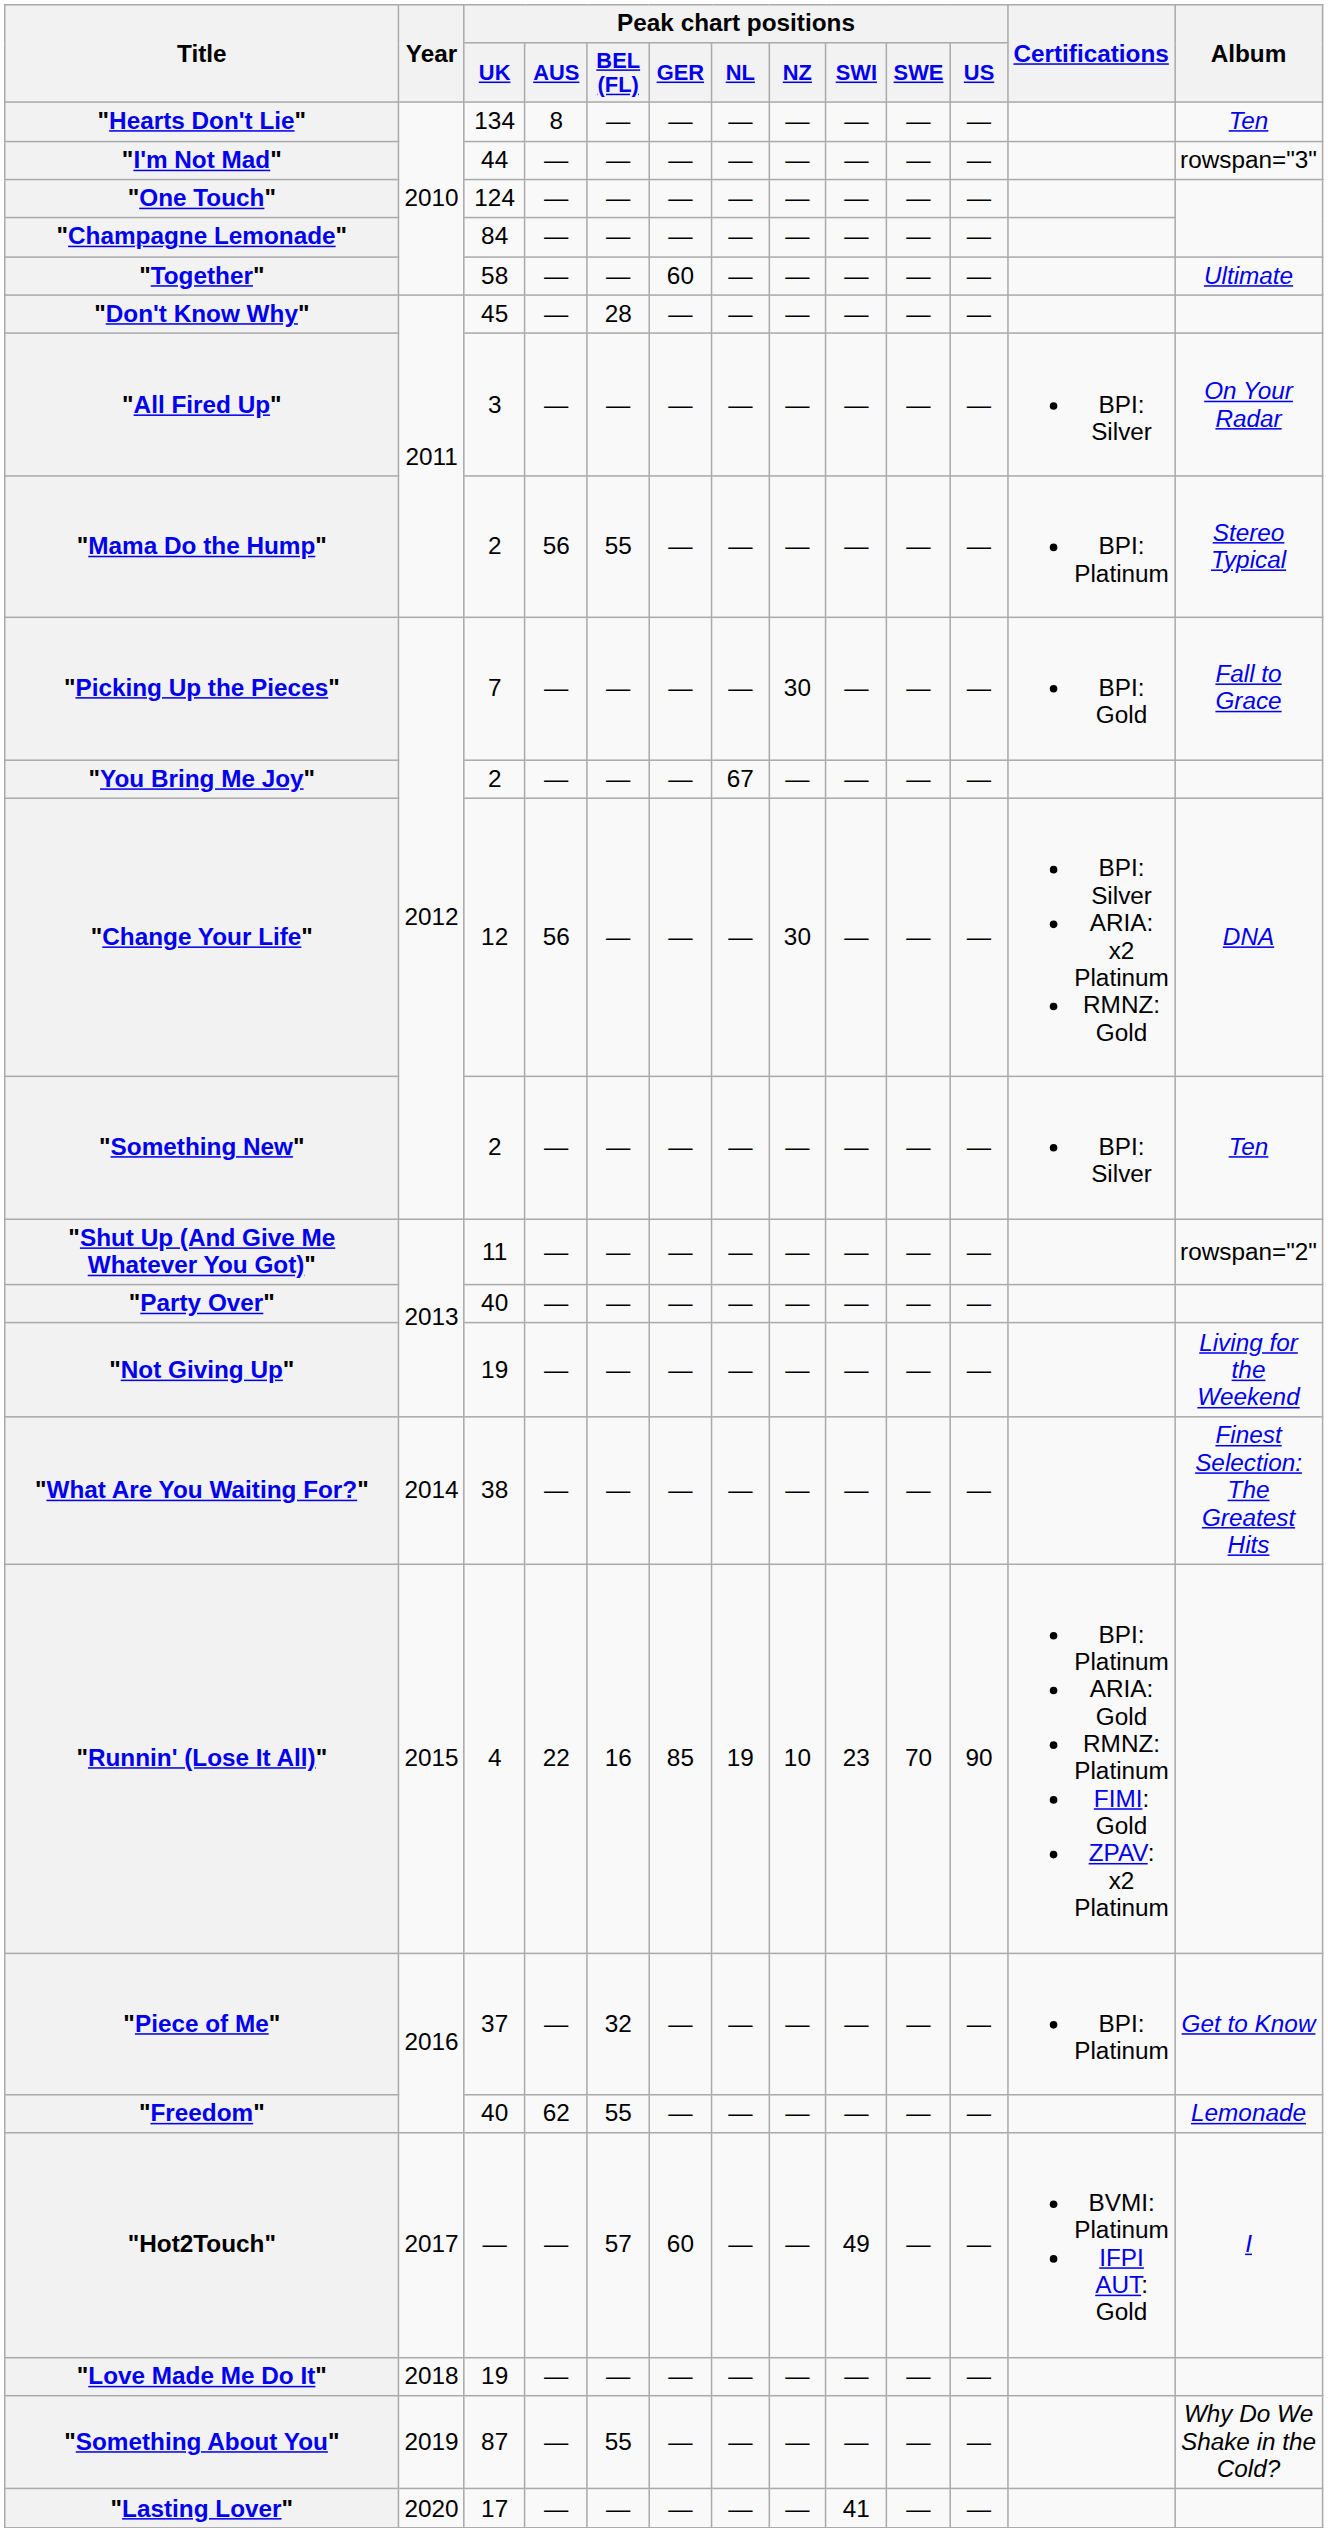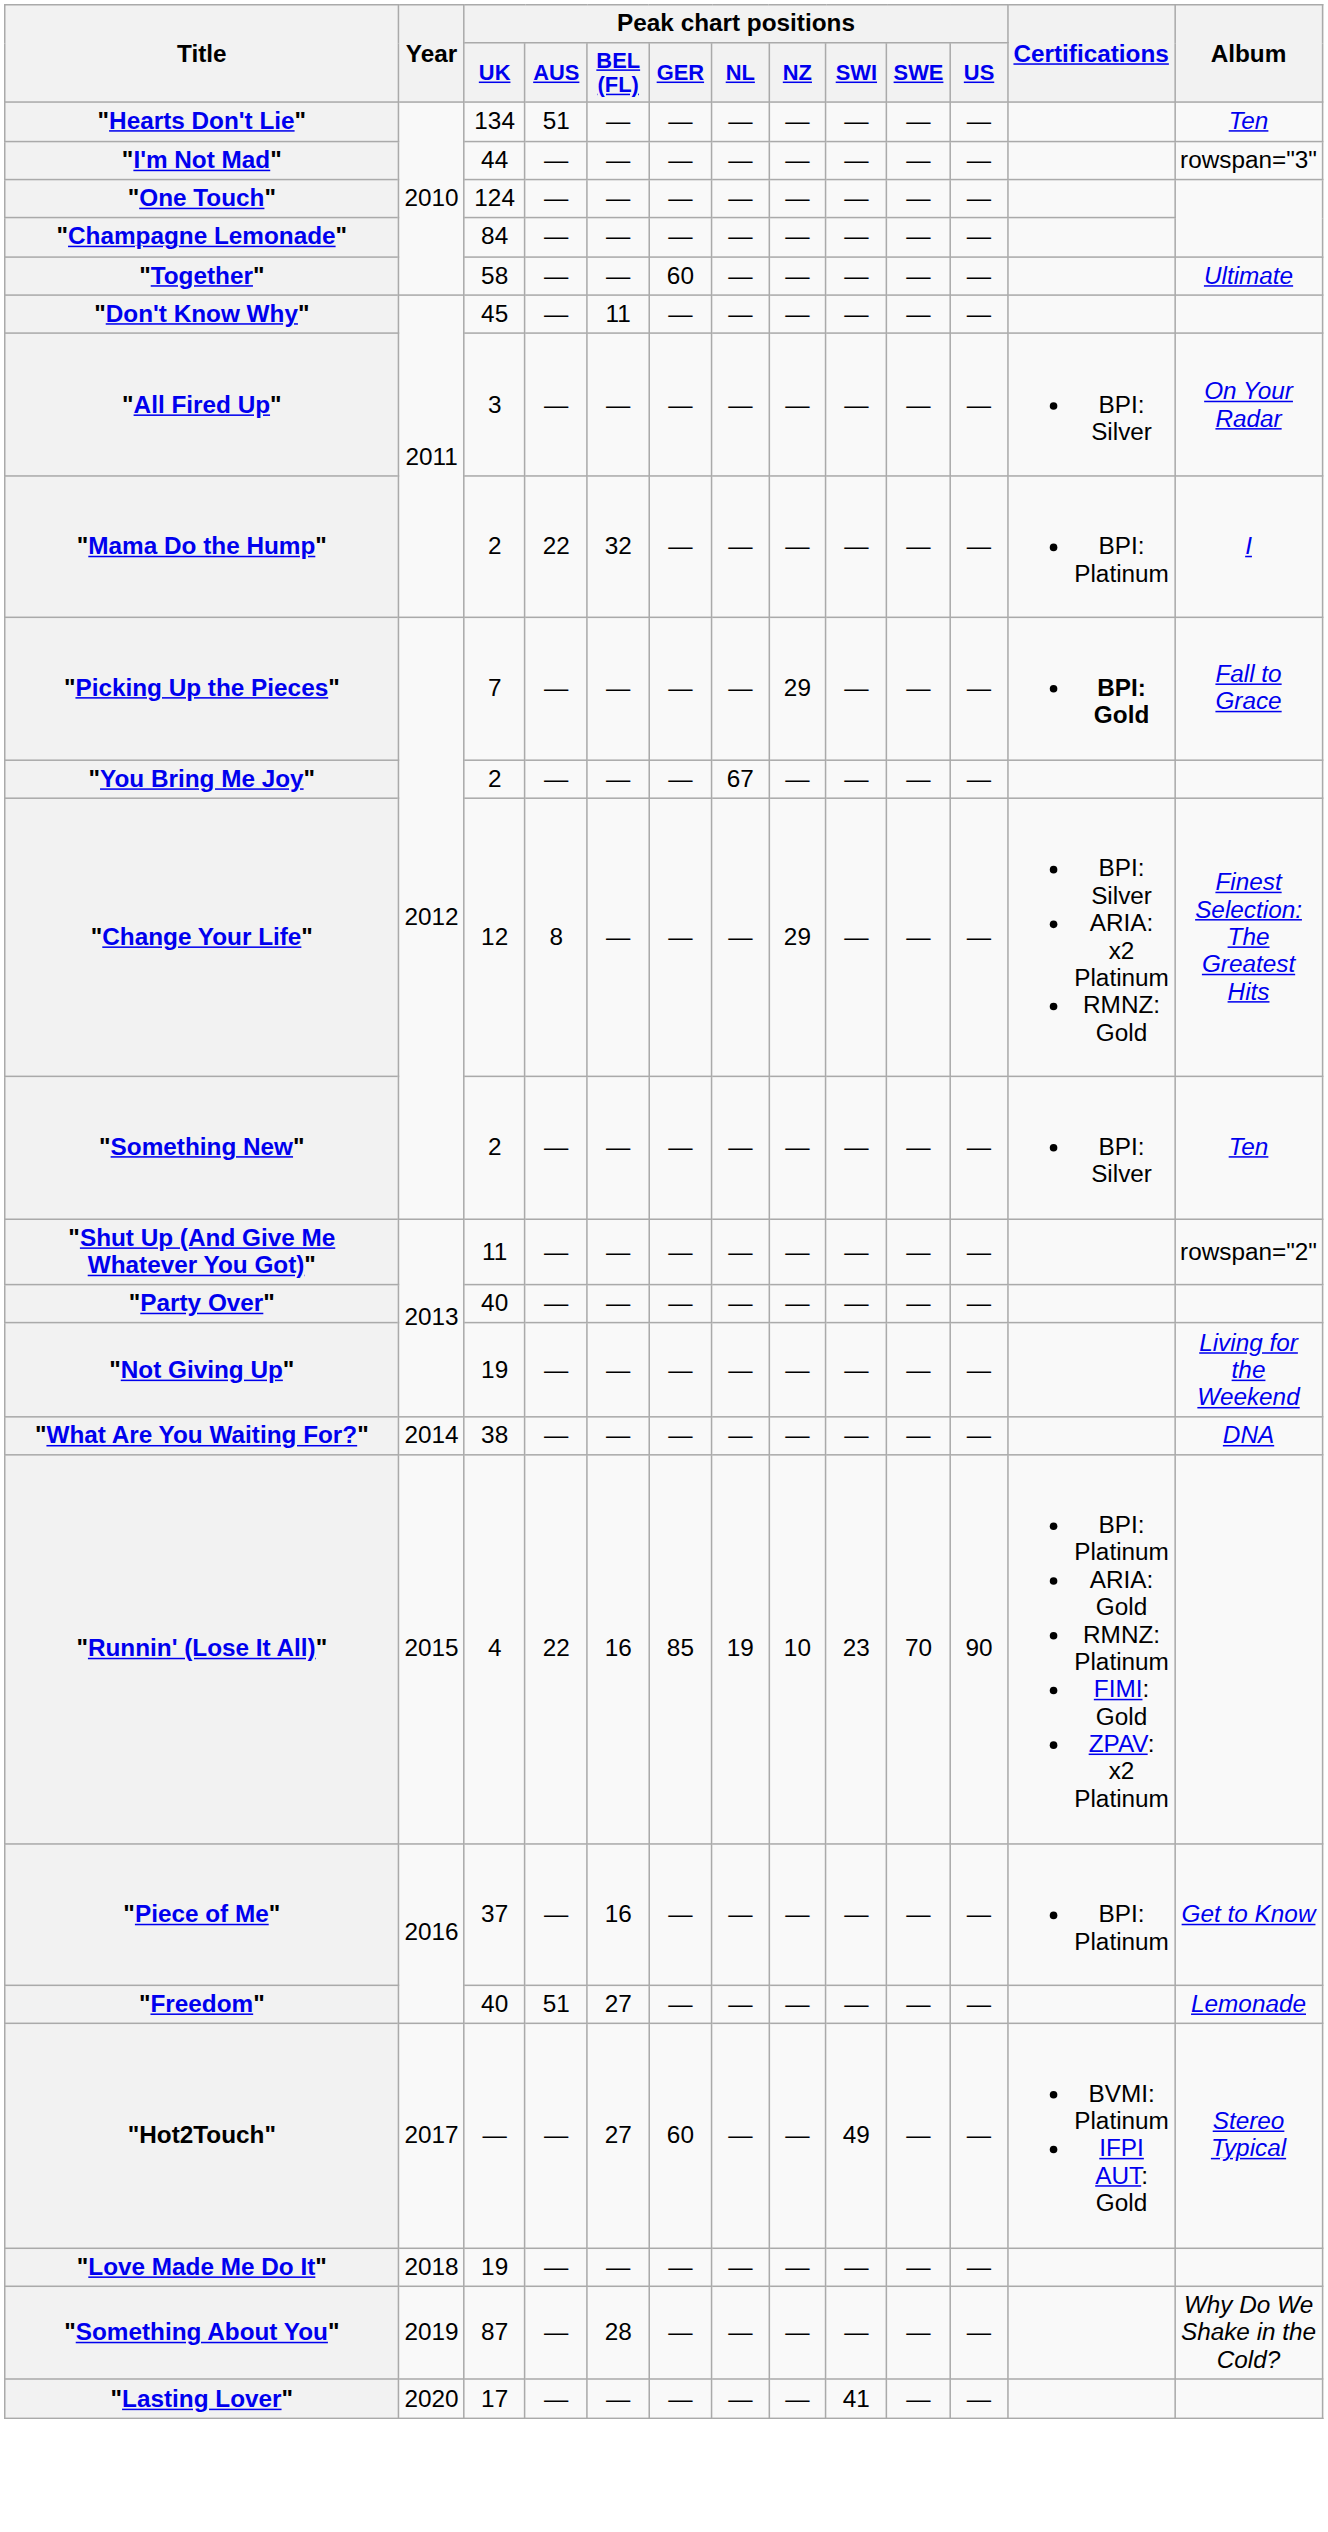(556, 121) 8 -> (556, 121) 51
(618, 314) 28 -> (618, 314) 11
(556, 546) 56 -> (556, 546) 22
(618, 546) 55 -> (618, 546) 32
(1249, 546) Stereo Typical -> (1249, 546) I
(797, 688) 30 -> (797, 688) 29
(1091, 702) normal -> (1091, 702) bold
(556, 937) 56 -> (556, 937) 8
(797, 937) 30 -> (797, 937) 29
(1249, 937) DNA -> (1249, 937) Finest Selection: The Greatest Hits
(1249, 1490) Finest Selection: The Greatest Hits -> (1249, 1435) DNA
(618, 2023) 32 -> (618, 1913) 16
(556, 2113) 62 -> (556, 2004) 51
(618, 2113) 55 -> (618, 2004) 27
(618, 2244) 57 -> (618, 2135) 27
(1249, 2244) I -> (1249, 2135) Stereo Typical
(618, 2442) 55 -> (618, 2332) 28
